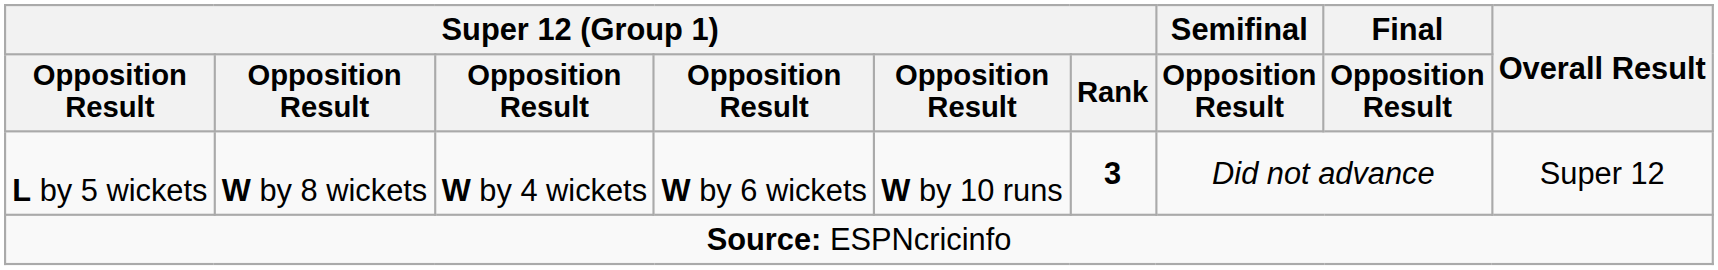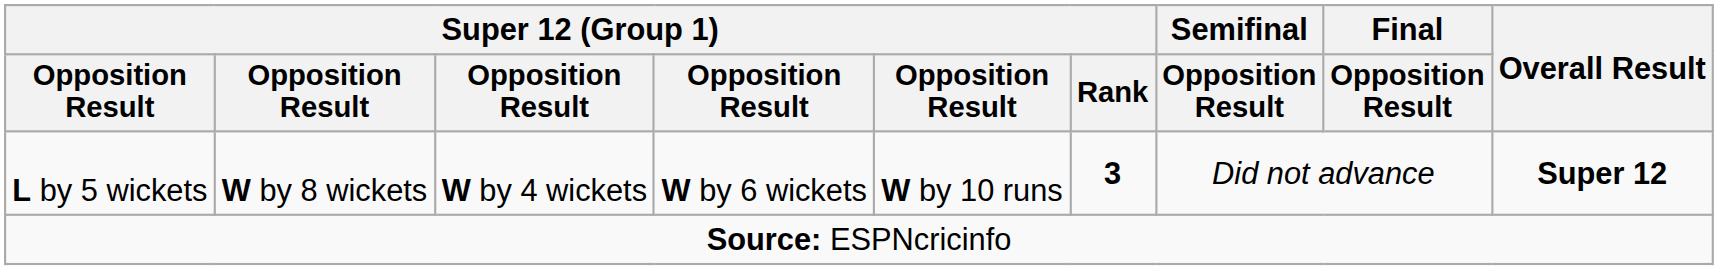(1602, 174) normal -> (1602, 174) bold
